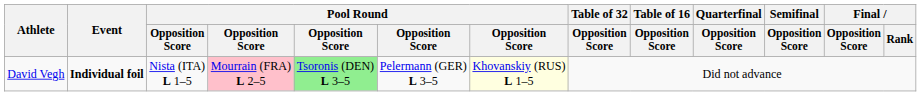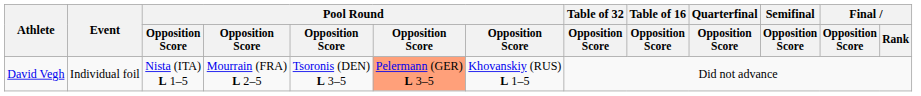(107, 74) bold -> (105, 74) normal
(251, 74) pink background -> (247, 74) no background
(335, 74) lightgreen background -> (331, 74) no background
(423, 74) no background -> (419, 74) lightsalmon background
(519, 74) lightyellow background -> (515, 74) no background
